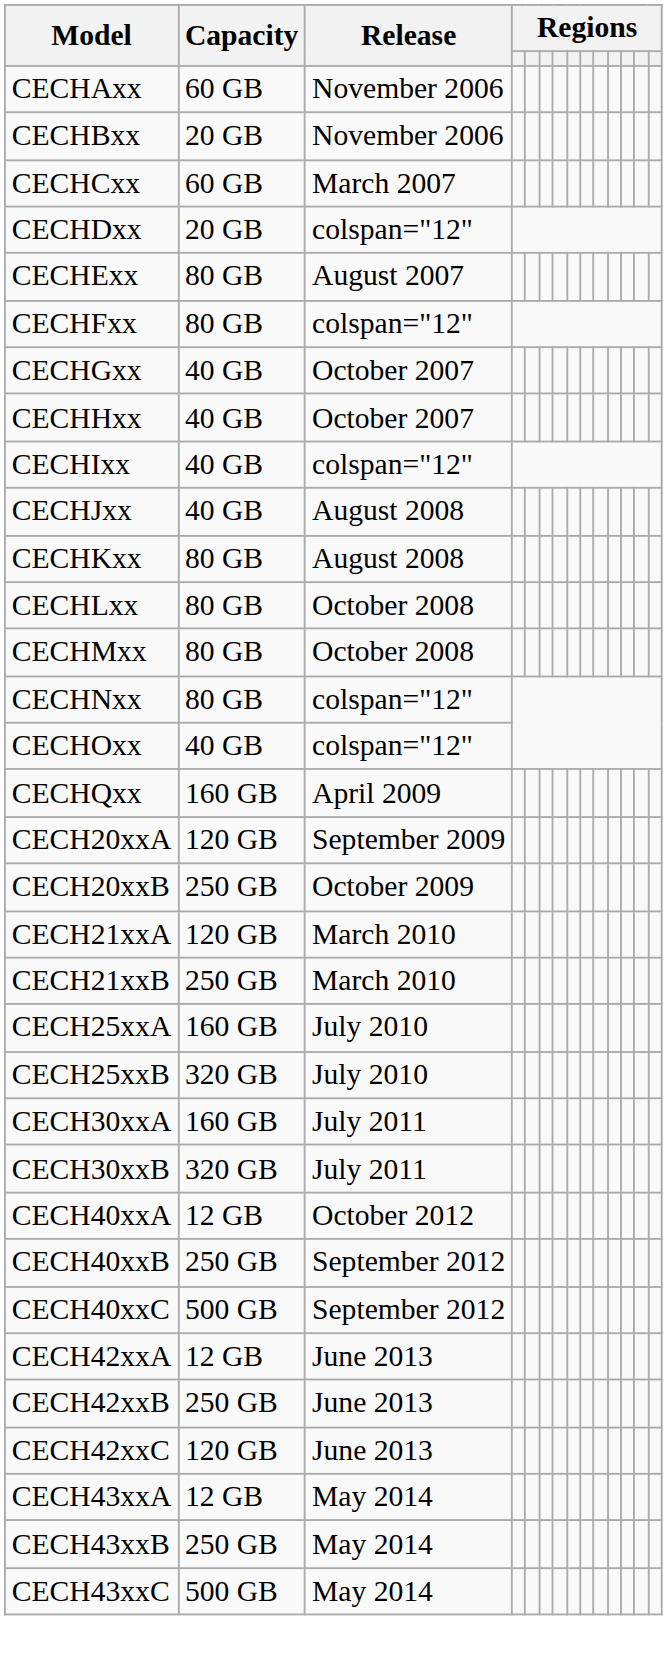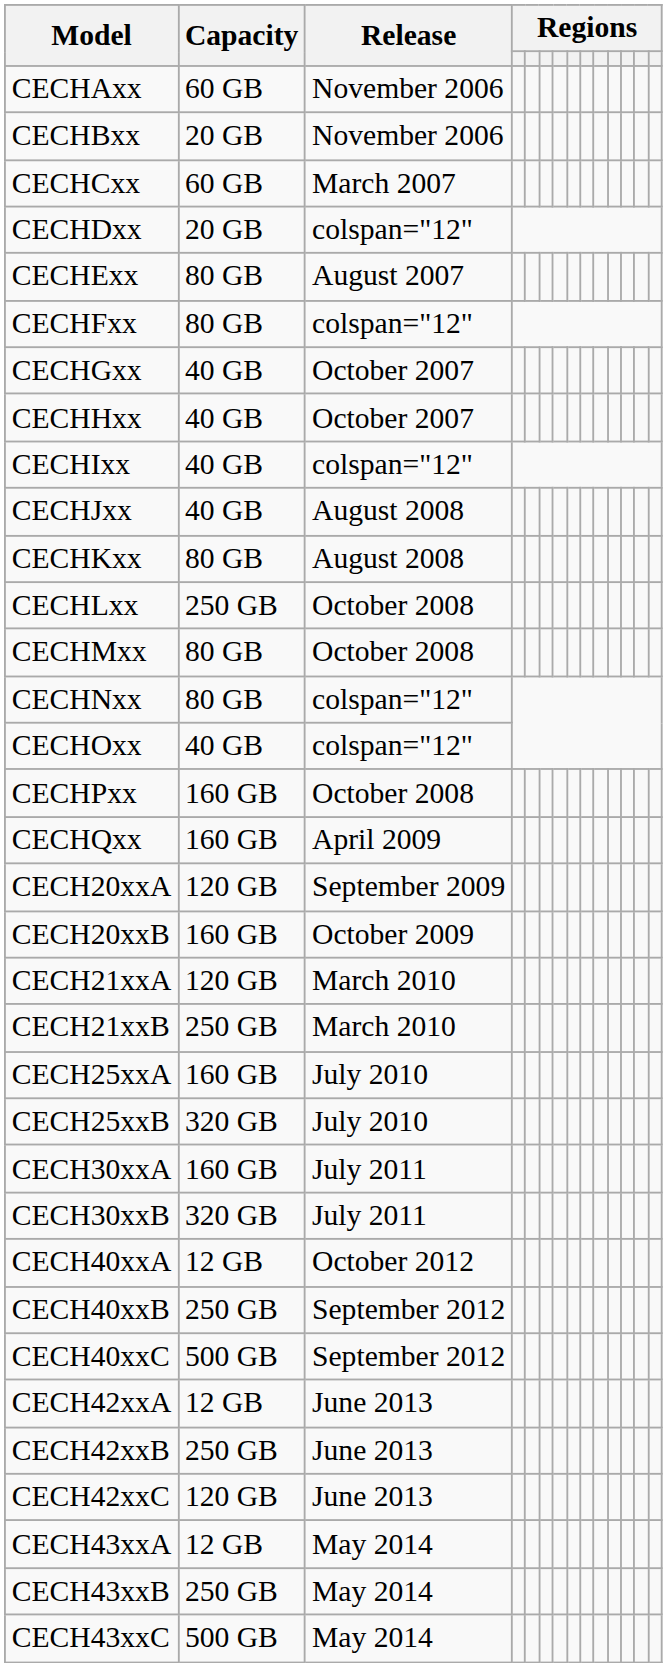(224, 604) 80 GB -> (231, 604) 250 GB
+ row: (74, 792)
(231, 886) 250 GB -> (231, 933) 160 GB
